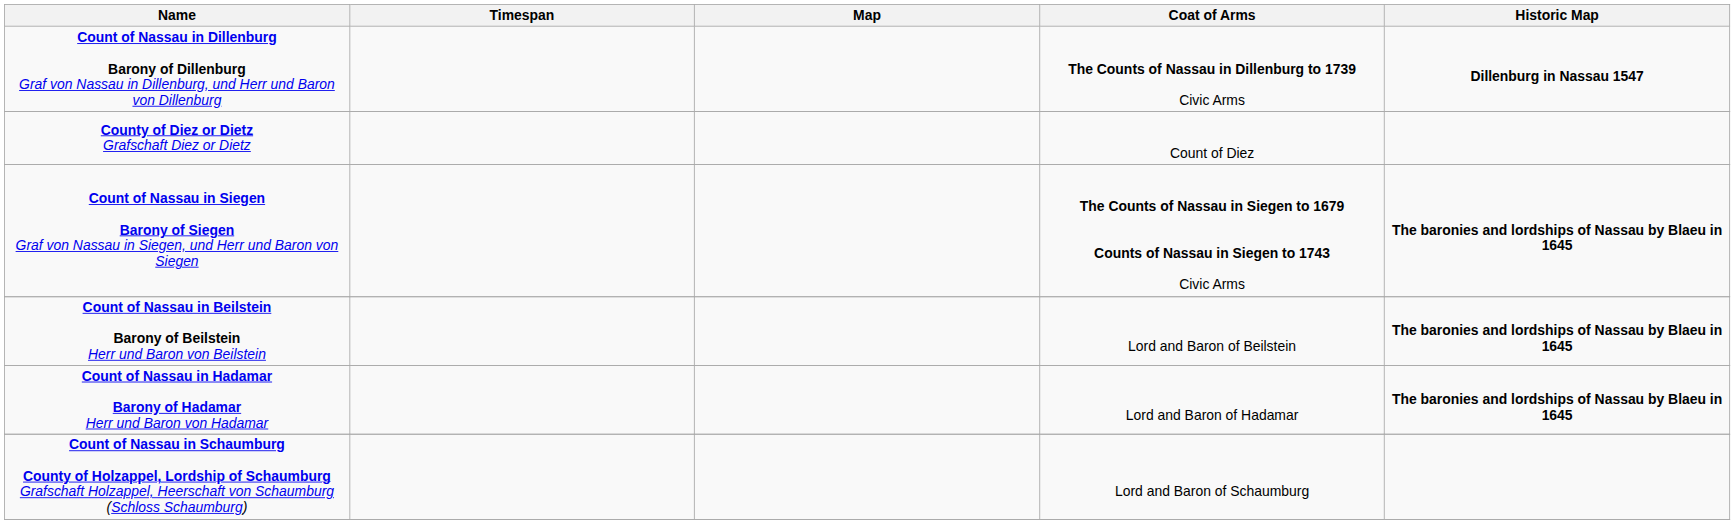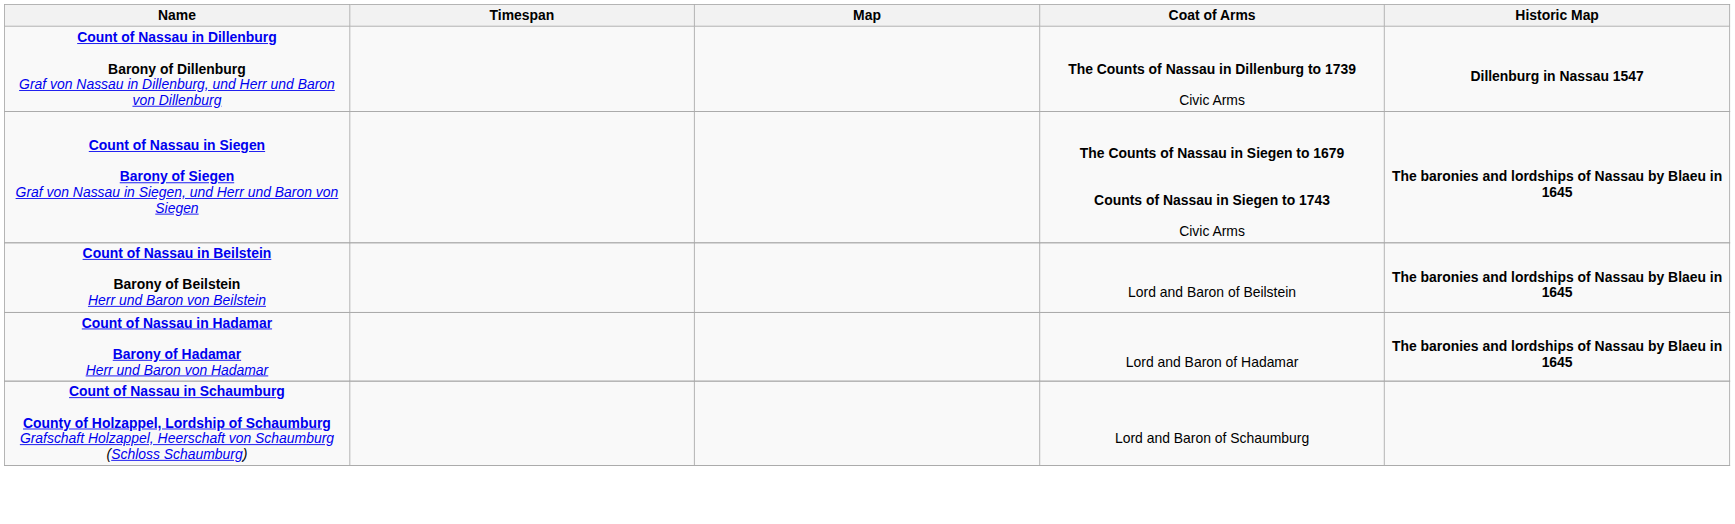- row: (177, 137)
